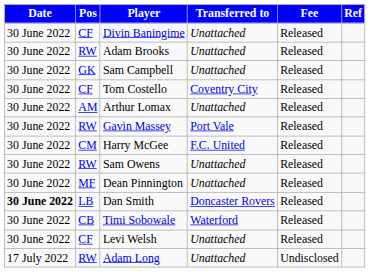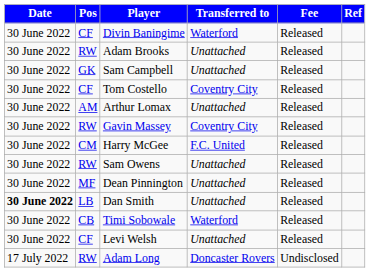(218, 32) Unattached -> (214, 32) Waterford
(212, 126) Port Vale -> (224, 126) Coventry City
(232, 201) Doncaster Rovers -> (218, 201) Unattached
(218, 257) Unattached -> (232, 257) Doncaster Rovers
